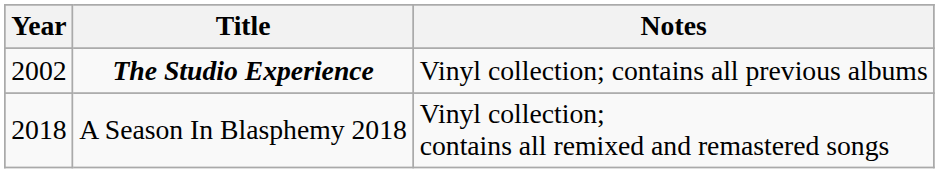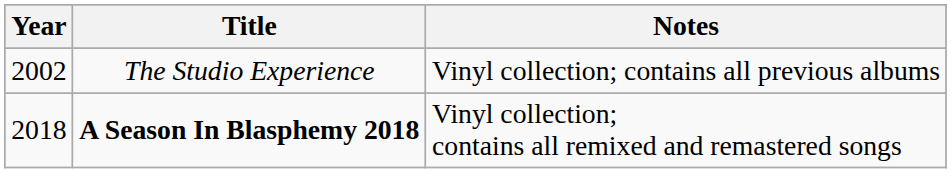(243, 70) bold -> (249, 70) normal
(243, 129) normal -> (249, 129) bold
